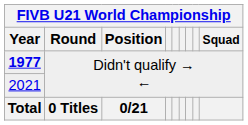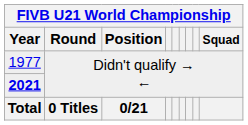(25, 62) bold -> (25, 62) normal
(25, 85) normal -> (25, 85) bold
